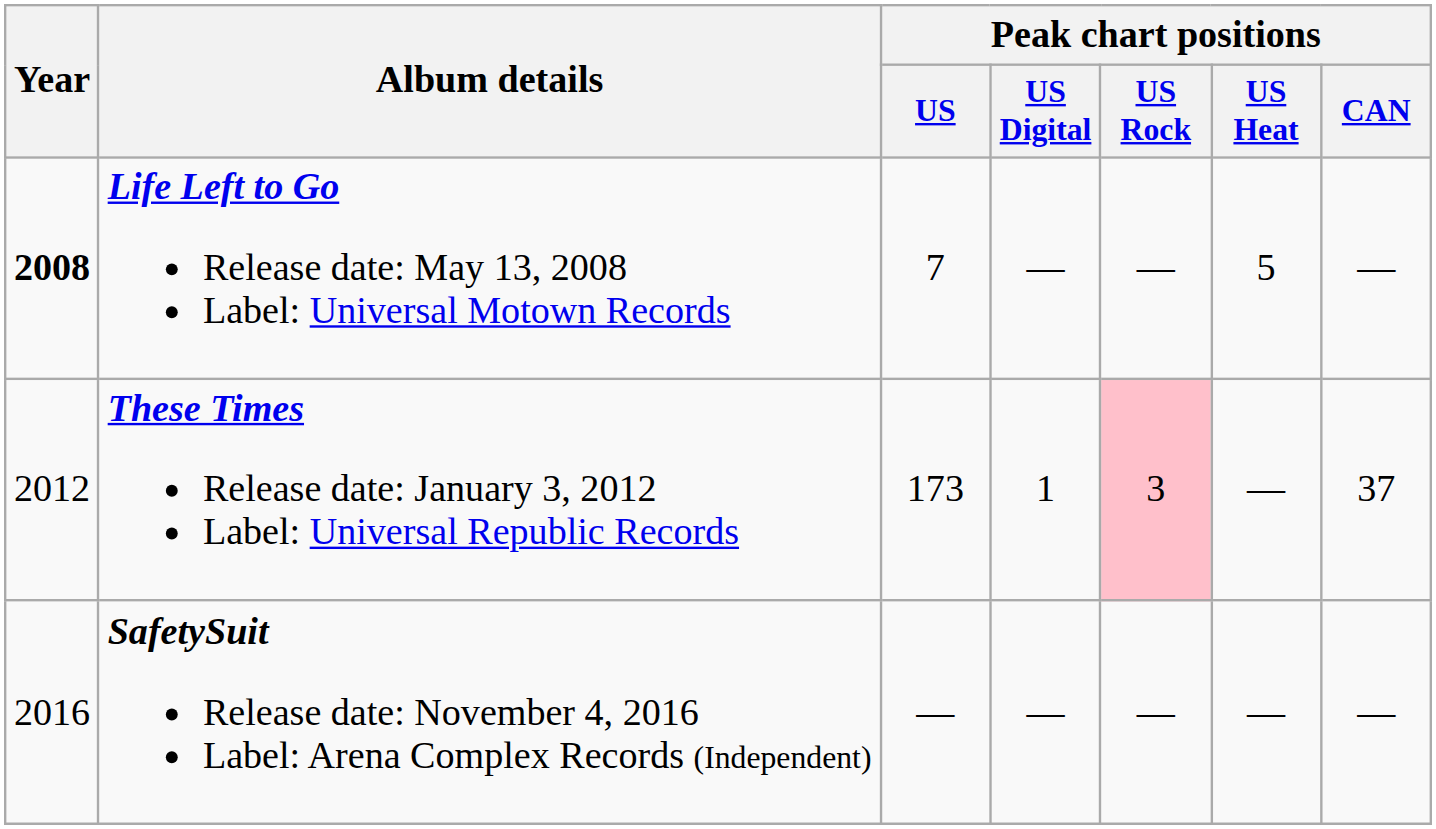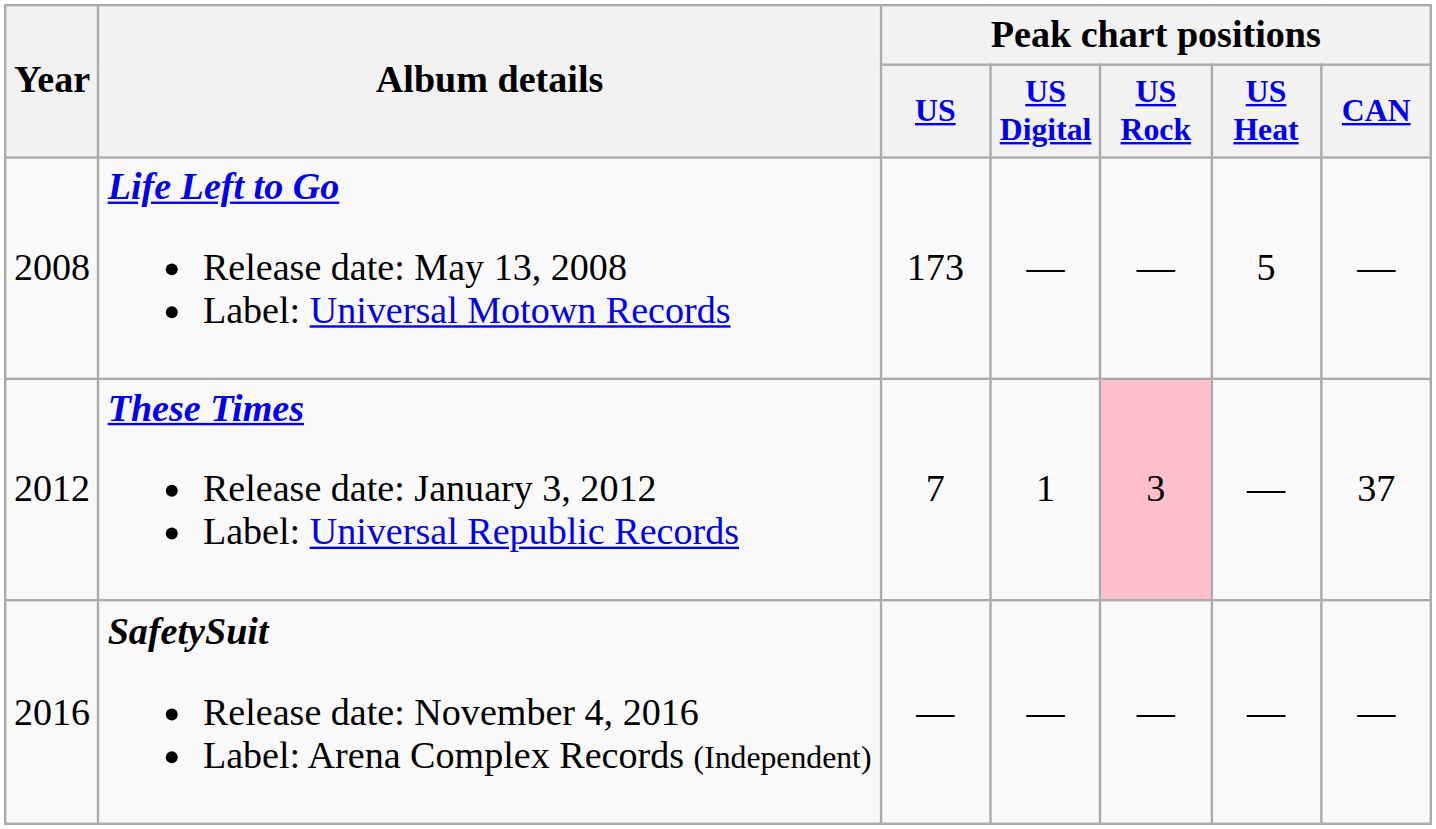(52, 267) bold -> (52, 267) normal
(935, 267) 7 -> (935, 267) 173
(935, 489) 173 -> (935, 489) 7
